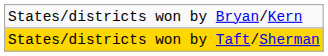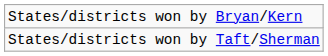(164, 40) gold background -> (164, 40) no background
